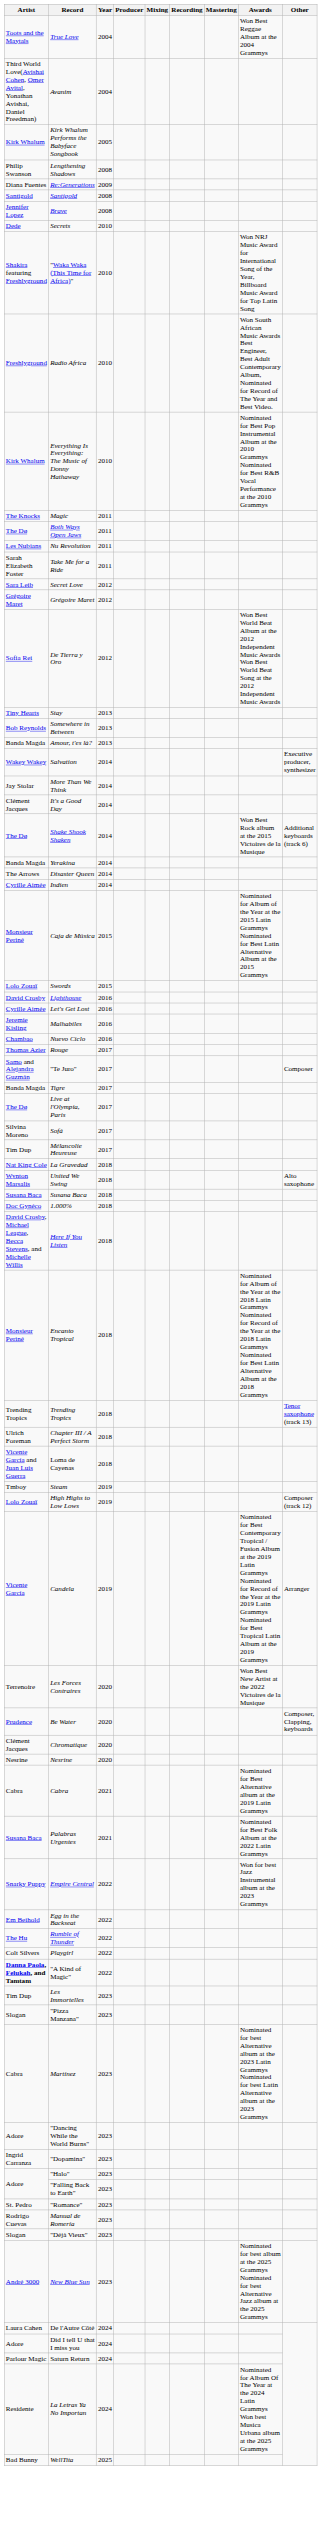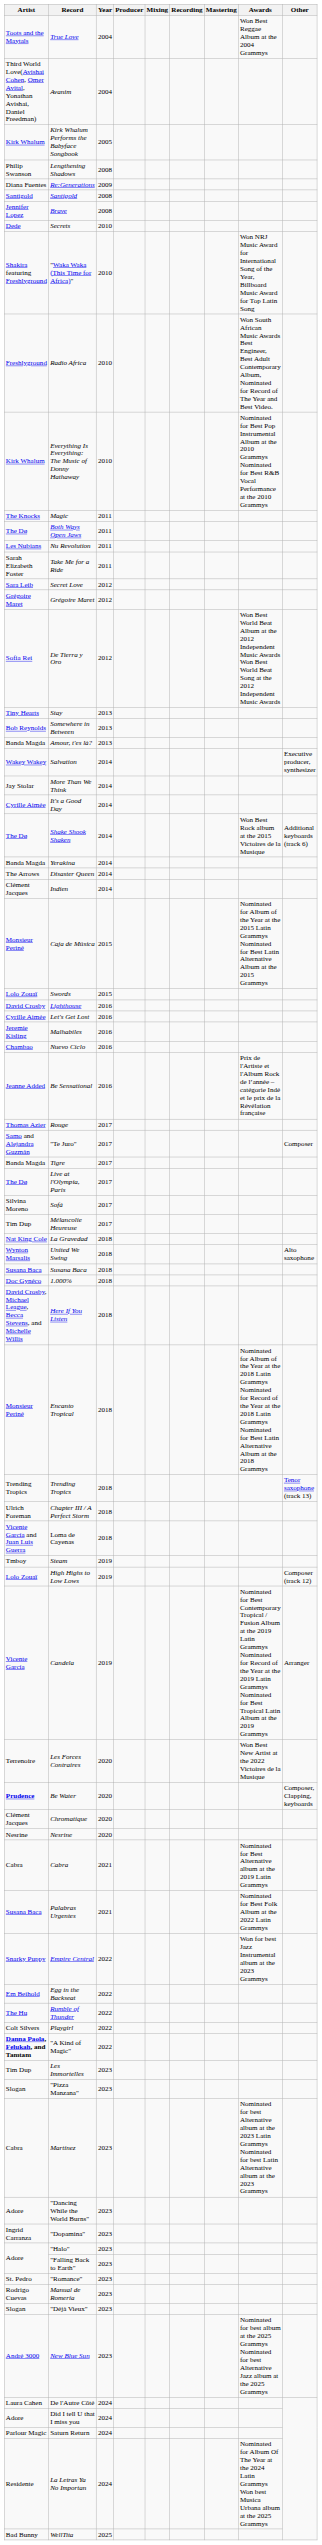(18, 804) Clément Jacques -> (26, 804) Cyrille Aimée
(26, 885) Cyrille Aimée -> (18, 888) Clément Jacques
+ row: (71, 1085)
(19, 1721) normal -> (20, 1796) bold
